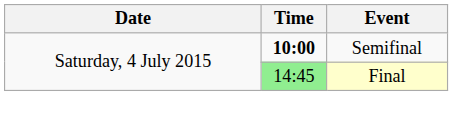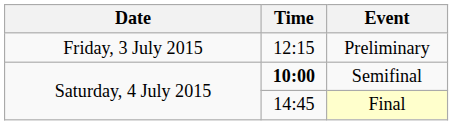+ row: (387, 47)
(294, 76) lightgreen background -> (294, 104) no background
